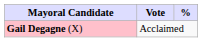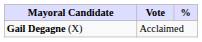(45, 28) pink background -> (45, 28) no background
